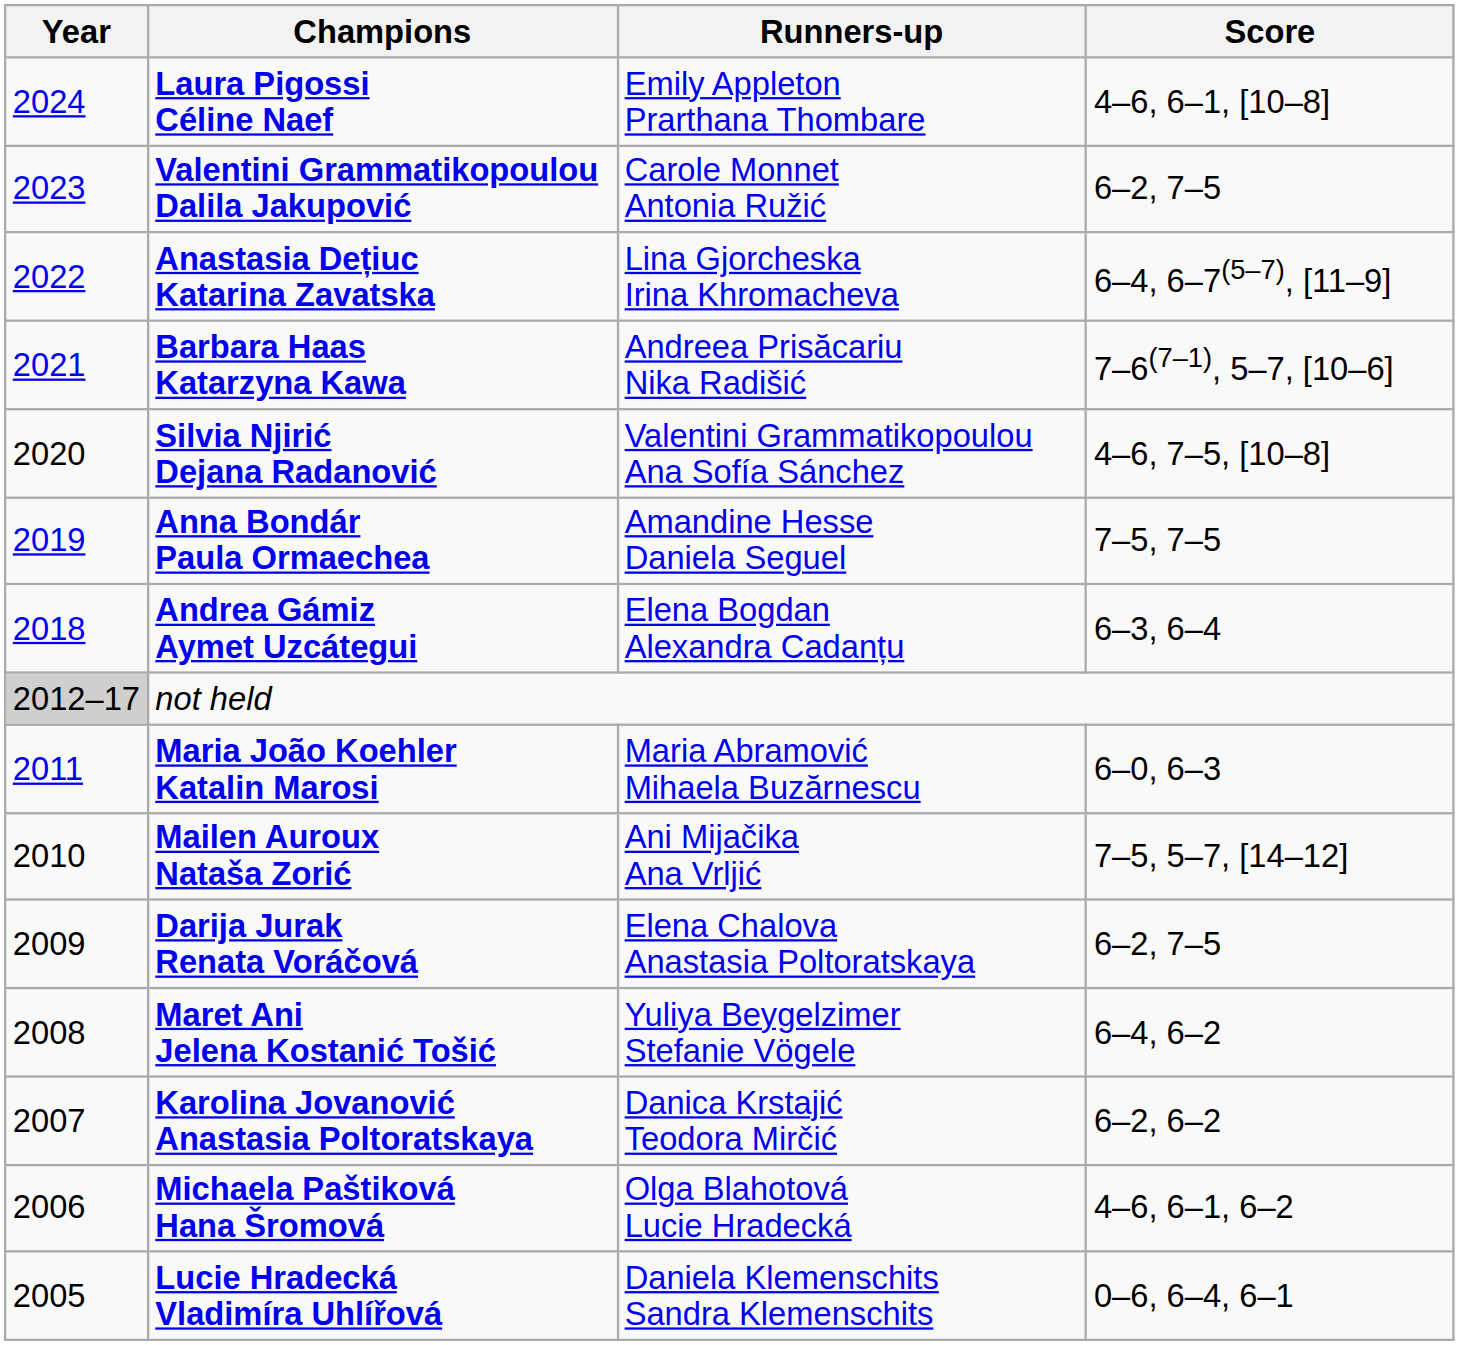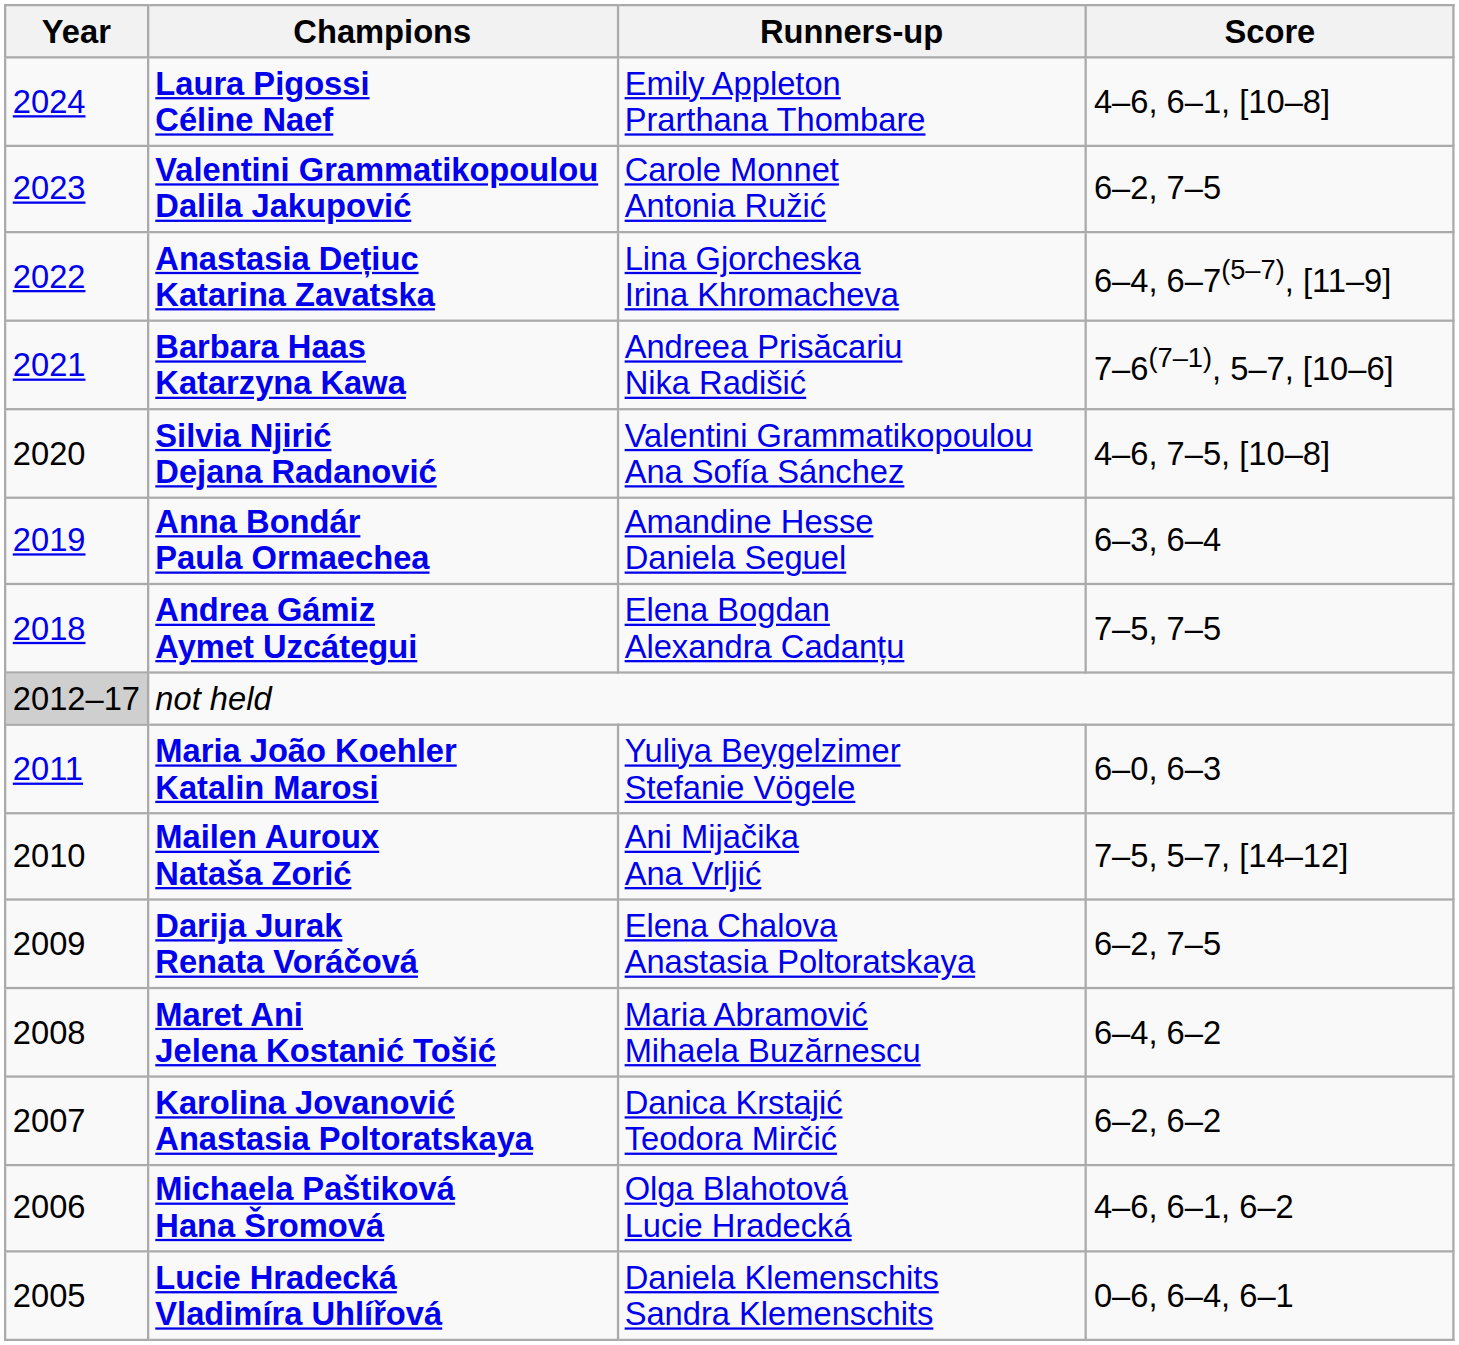(1158, 541) 7–5, 7–5 -> (1158, 541) 6–3, 6–4
(1158, 629) 6–3, 6–4 -> (1158, 629) 7–5, 7–5
(773, 769) Maria Abramović Mihaela Buzărnescu -> (763, 769) Yuliya Beygelzimer Stefanie Vögele
(763, 1032) Yuliya Beygelzimer Stefanie Vögele -> (773, 1032) Maria Abramović Mihaela Buzărnescu
